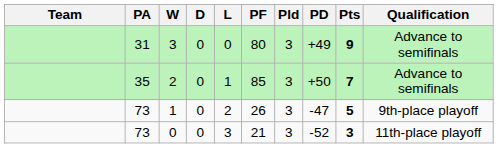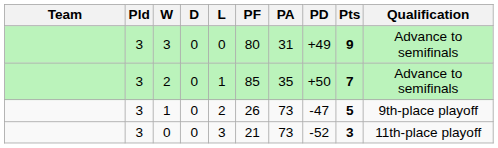columns swapped: (289, 15) <-> (142, 15)
